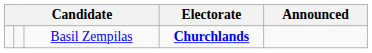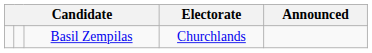(211, 36) bold -> (211, 36) normal
